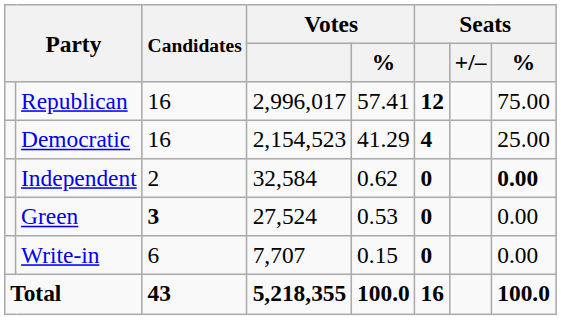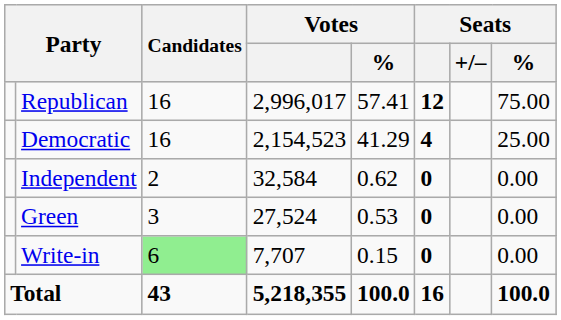(518, 178) bold -> (518, 178) normal
(153, 216) bold -> (153, 216) normal
(153, 255) no background -> (153, 255) lightgreen background
